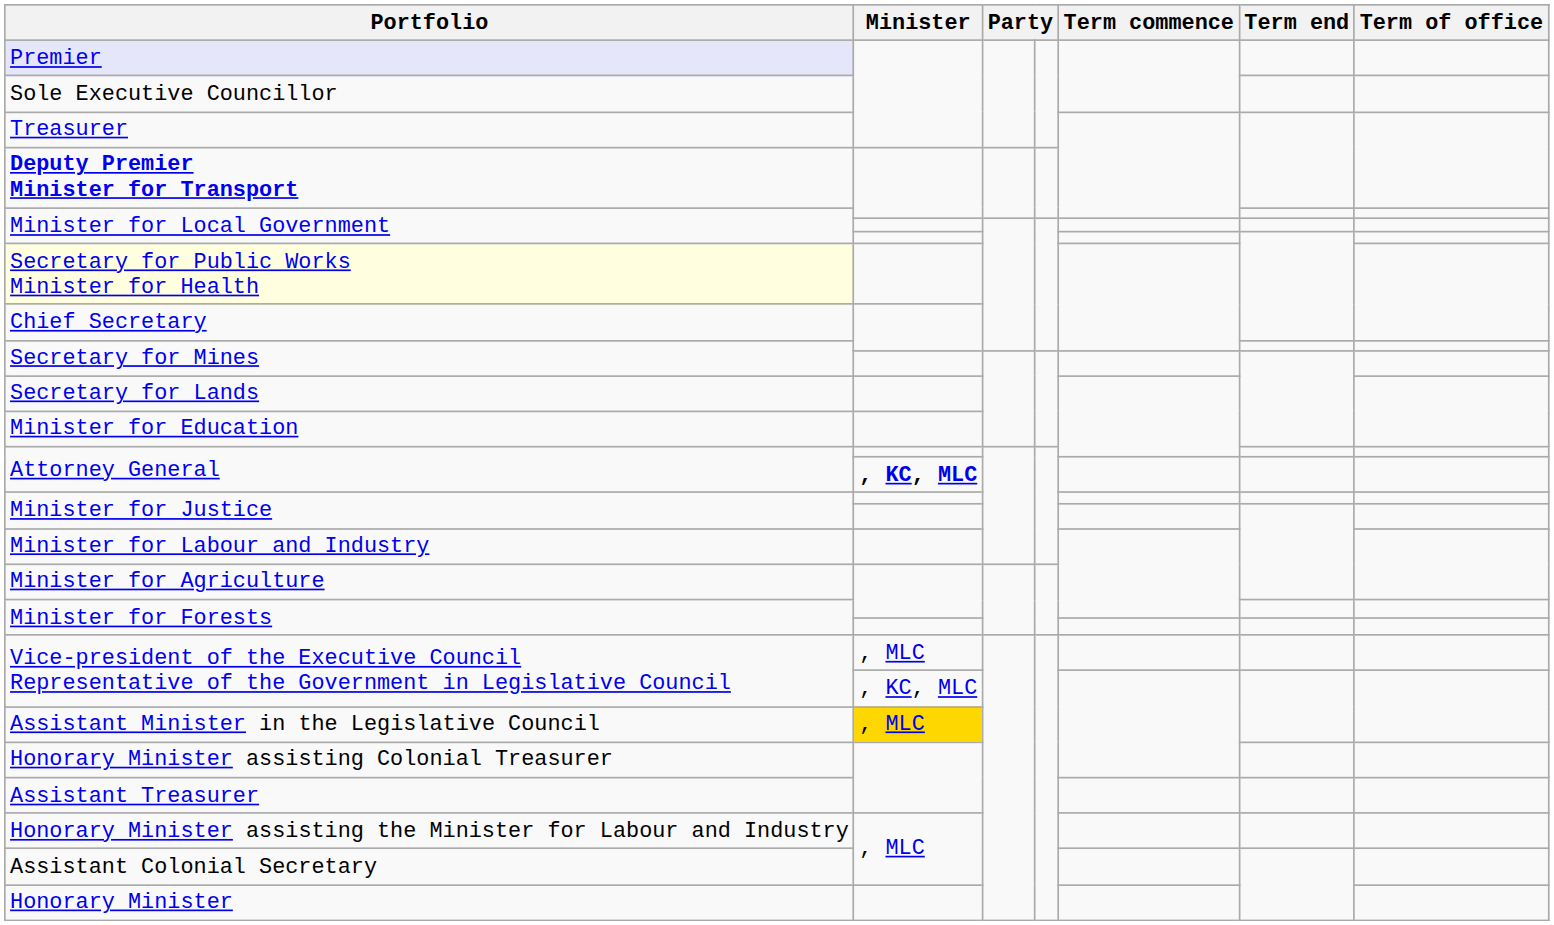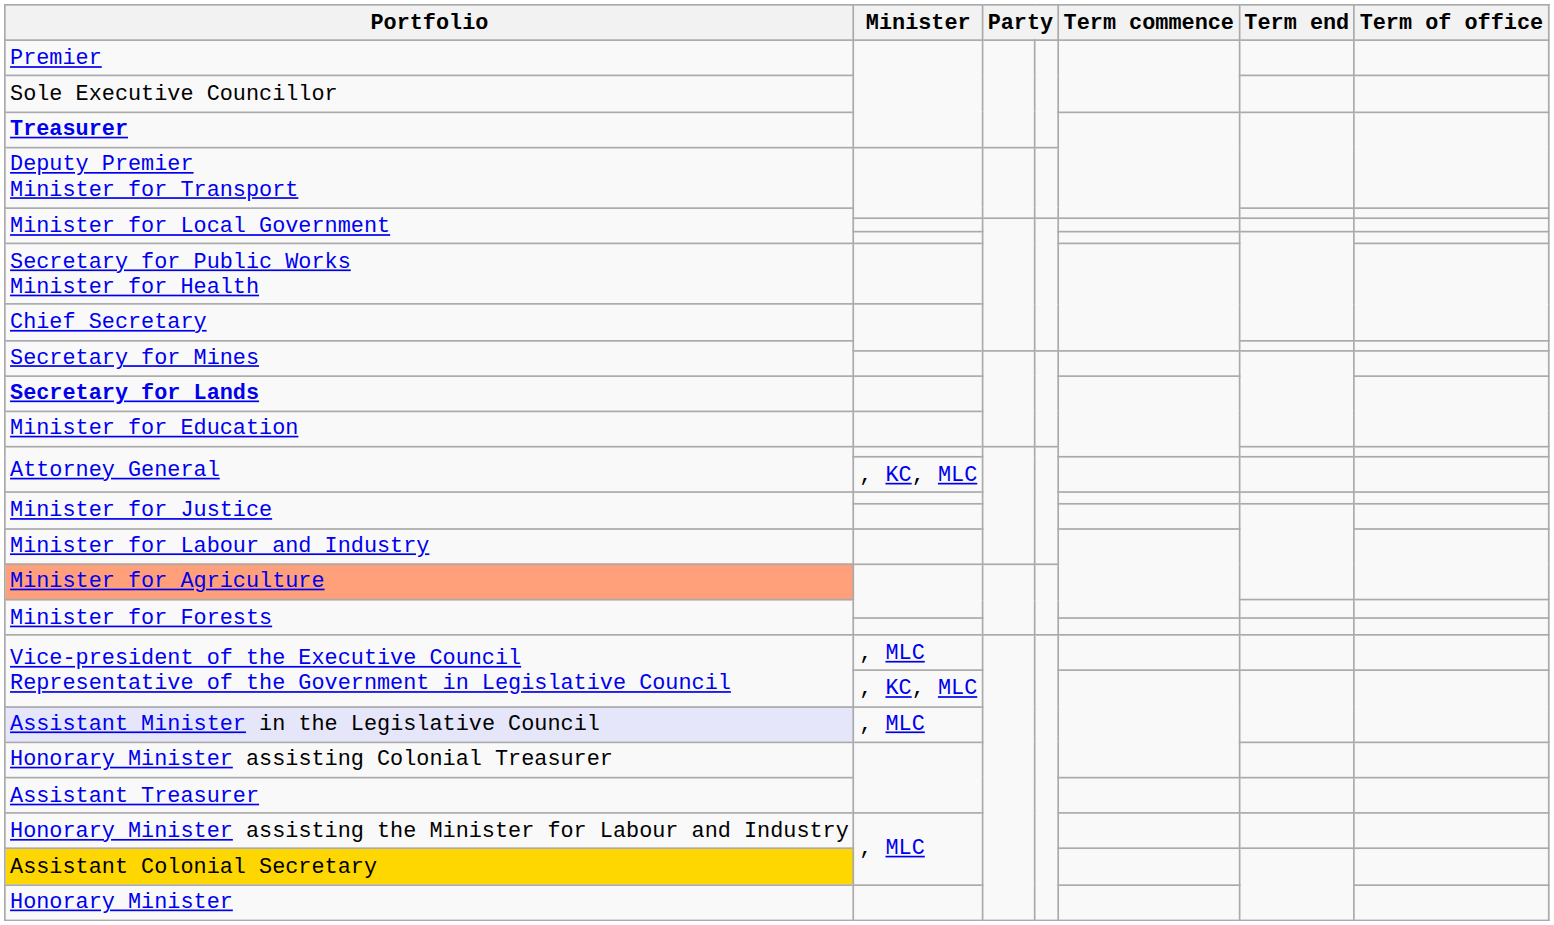(56, 58) lavender background -> (56, 58) no background
(69, 129) normal -> (69, 129) bold
(154, 178) bold -> (154, 178) normal
(180, 274) lightyellow background -> (180, 274) no background
(135, 393) normal -> (135, 393) bold
(918, 475) bold -> (918, 475) normal
(167, 582) no background -> (167, 582) lightsalmon background
(305, 724) no background -> (305, 724) lavender background
(892, 724) gold background -> (892, 724) no background
(194, 867) no background -> (194, 867) gold background
